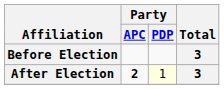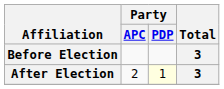(135, 74) bold -> (135, 74) normal
